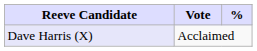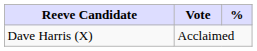(50, 35) lavender background -> (50, 35) no background
